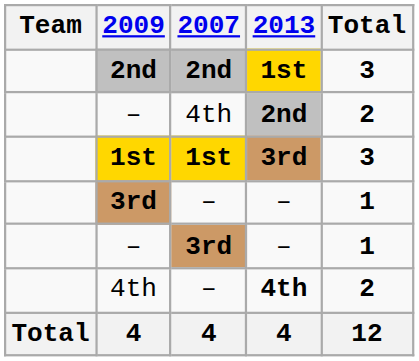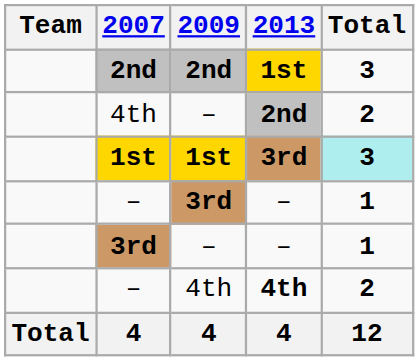columns swapped: (209, 27) <-> (134, 27)
(367, 158) no background -> (367, 158) paleturquoise background
